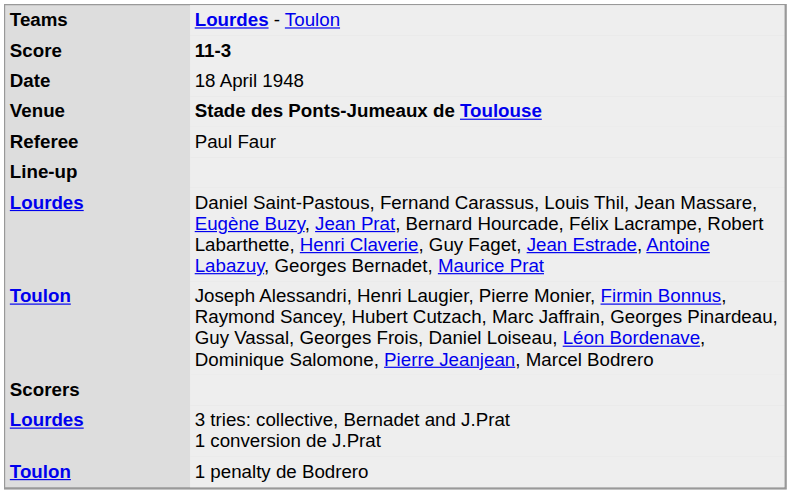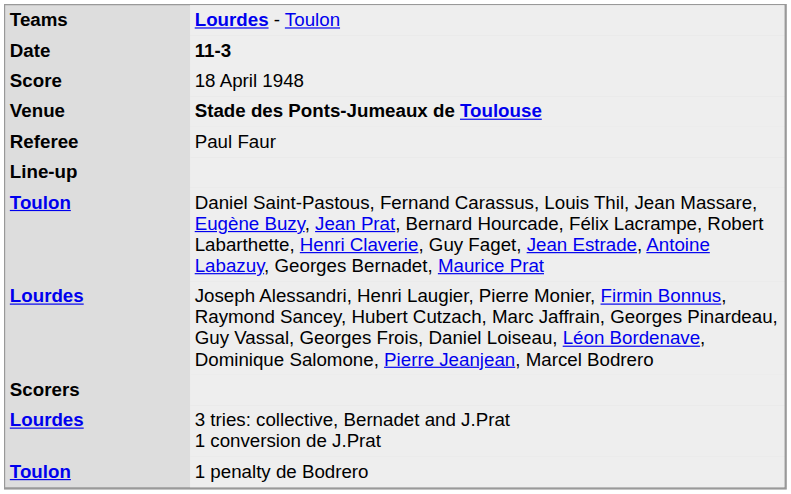(36, 50) Score -> (30, 50) Date
(30, 81) Date -> (36, 81) Score
(47, 202) Lourdes -> (40, 202) Toulon
(40, 296) Toulon -> (47, 296) Lourdes
